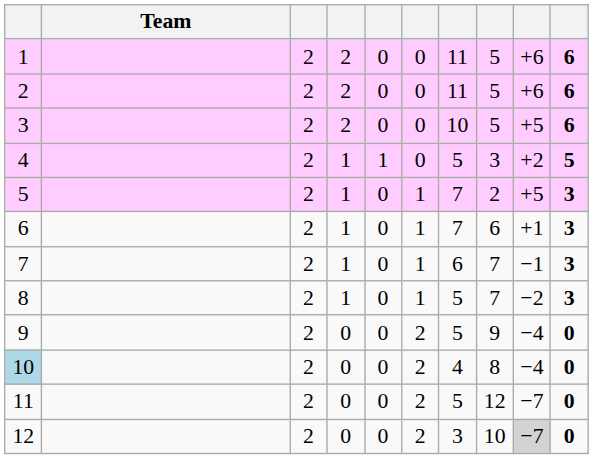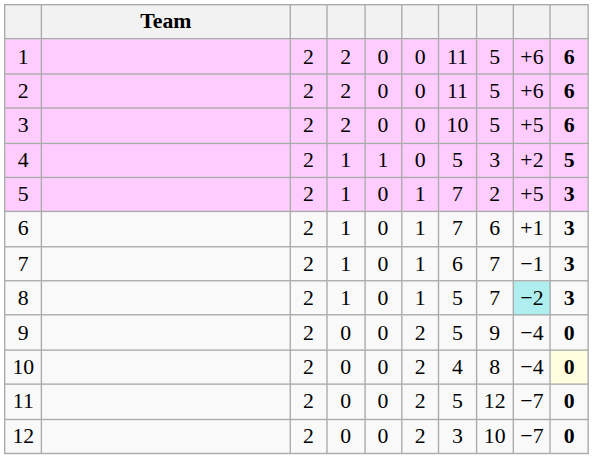(532, 297) no background -> (532, 297) paleturquoise background
(23, 366) lightblue background -> (23, 366) no background
(569, 366) no background -> (569, 366) lightyellow background
(532, 435) lightgrey background -> (532, 435) no background
